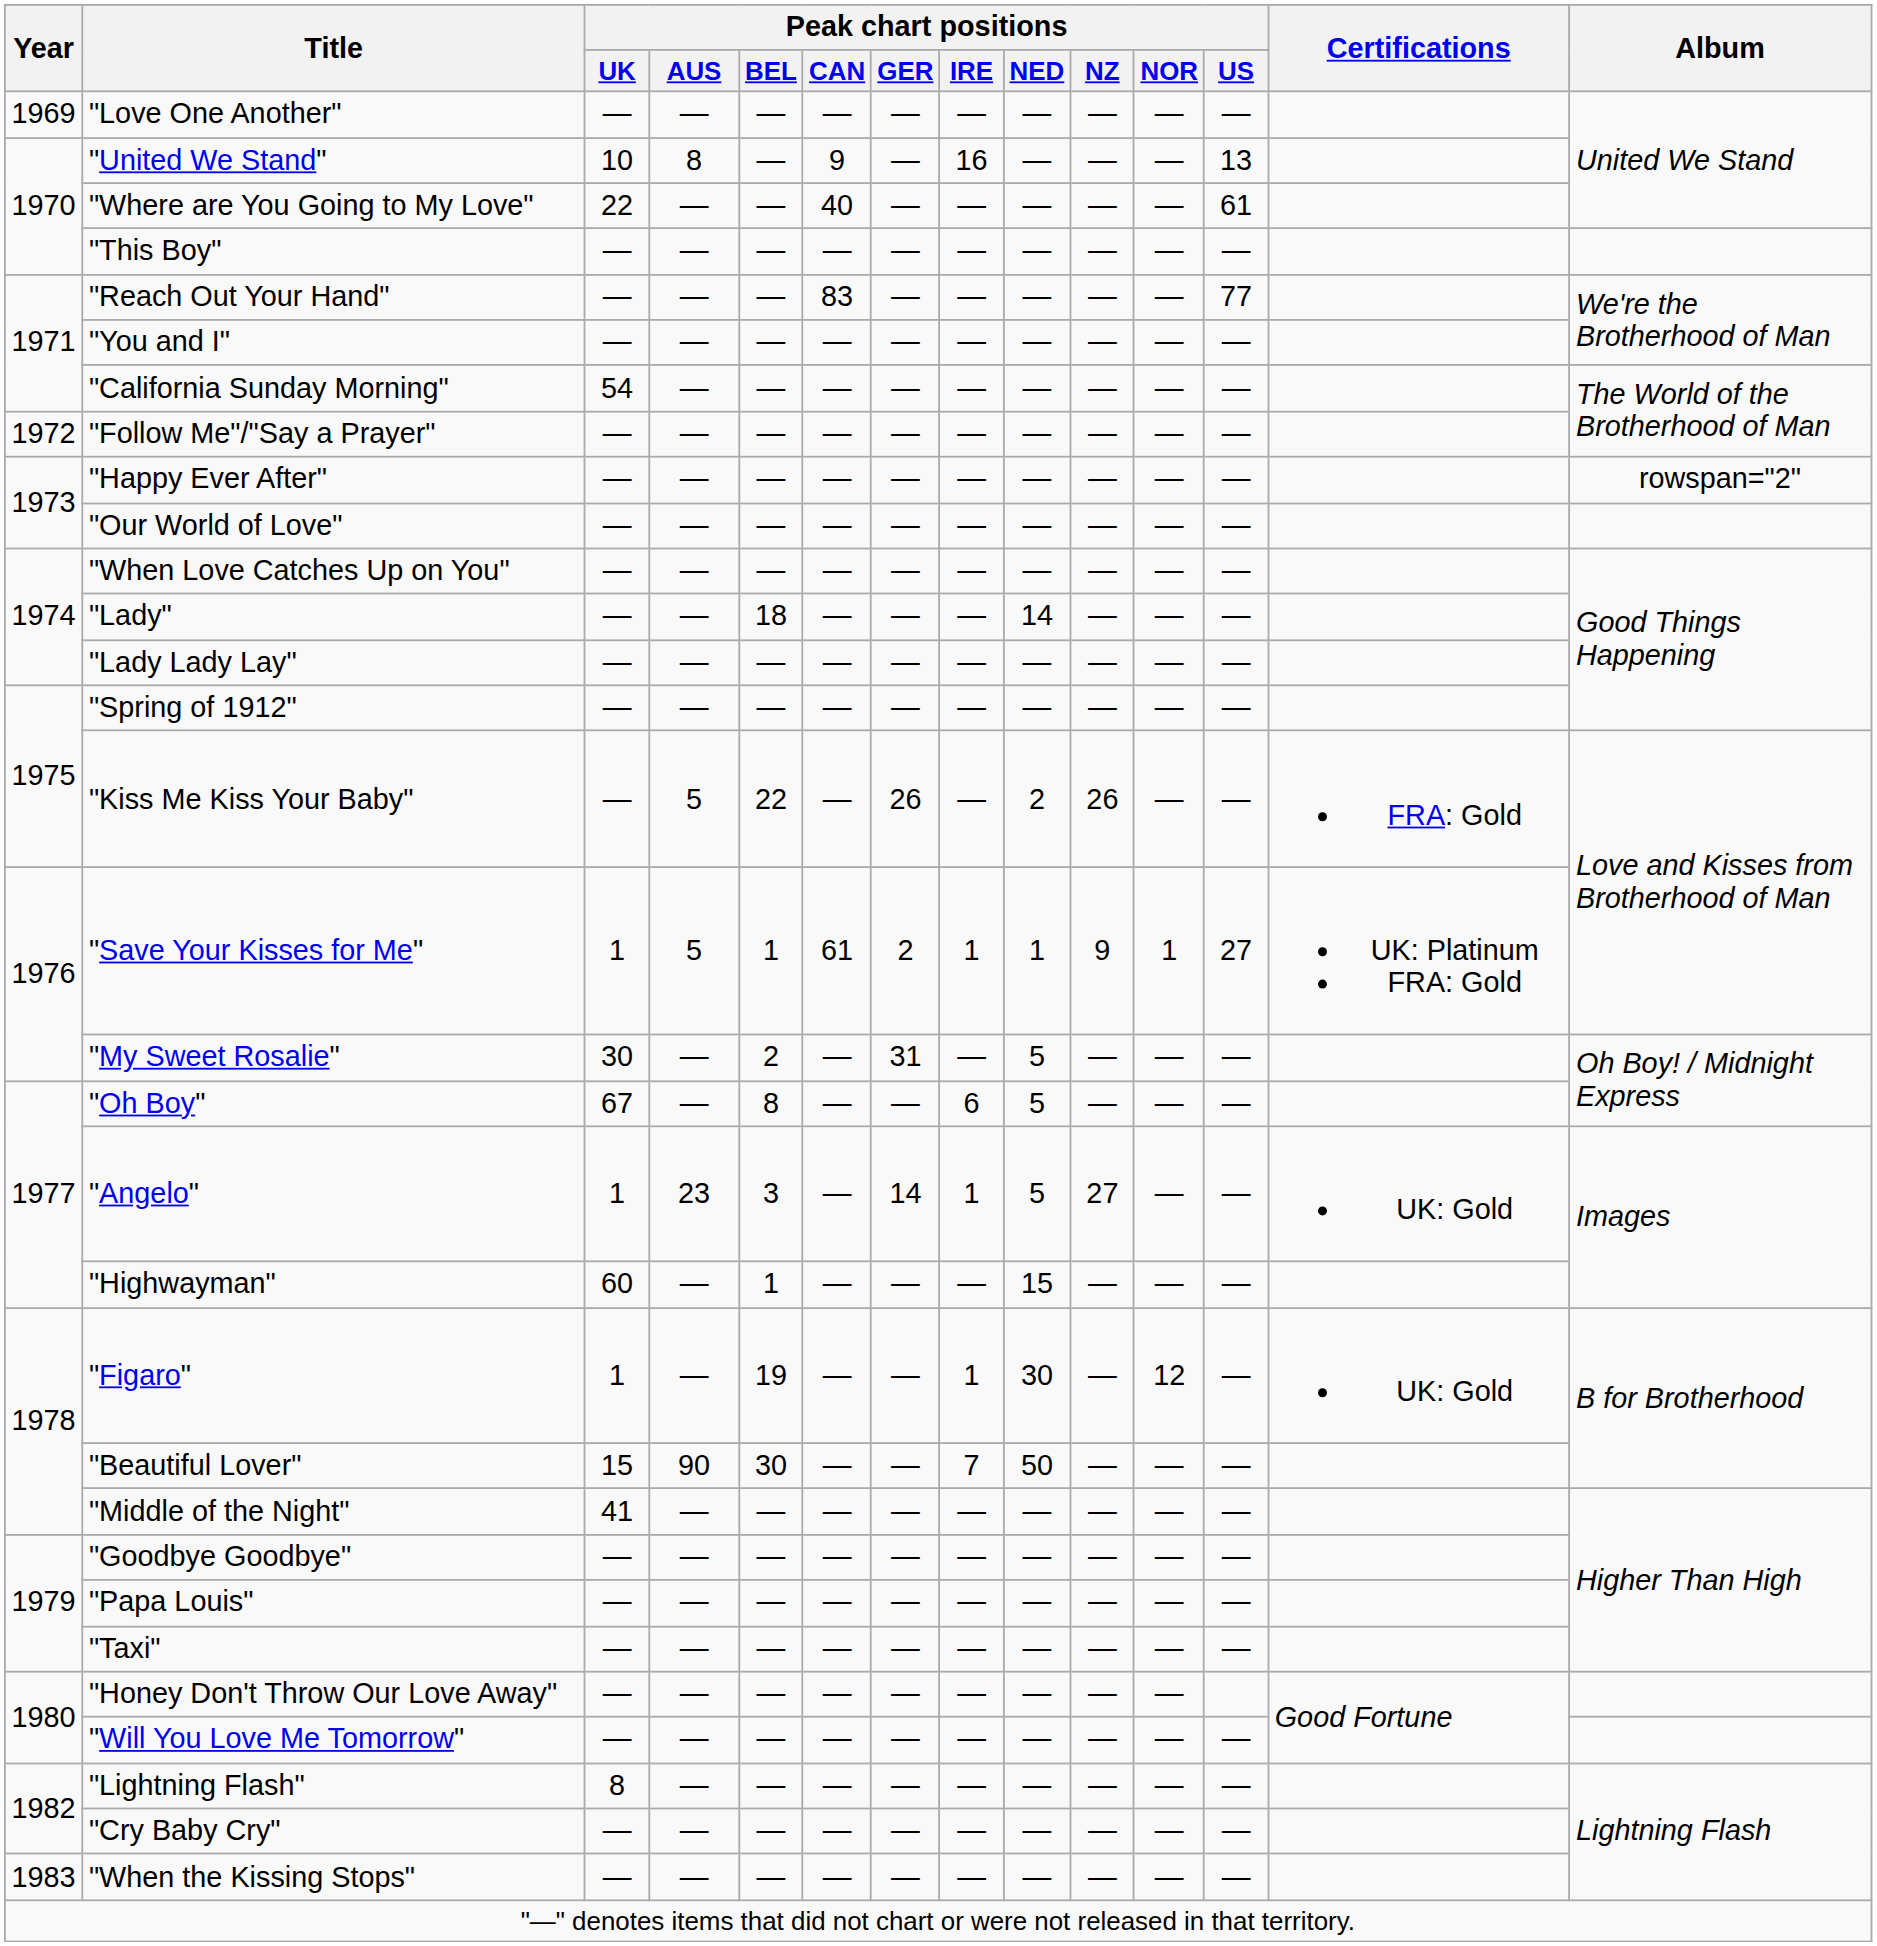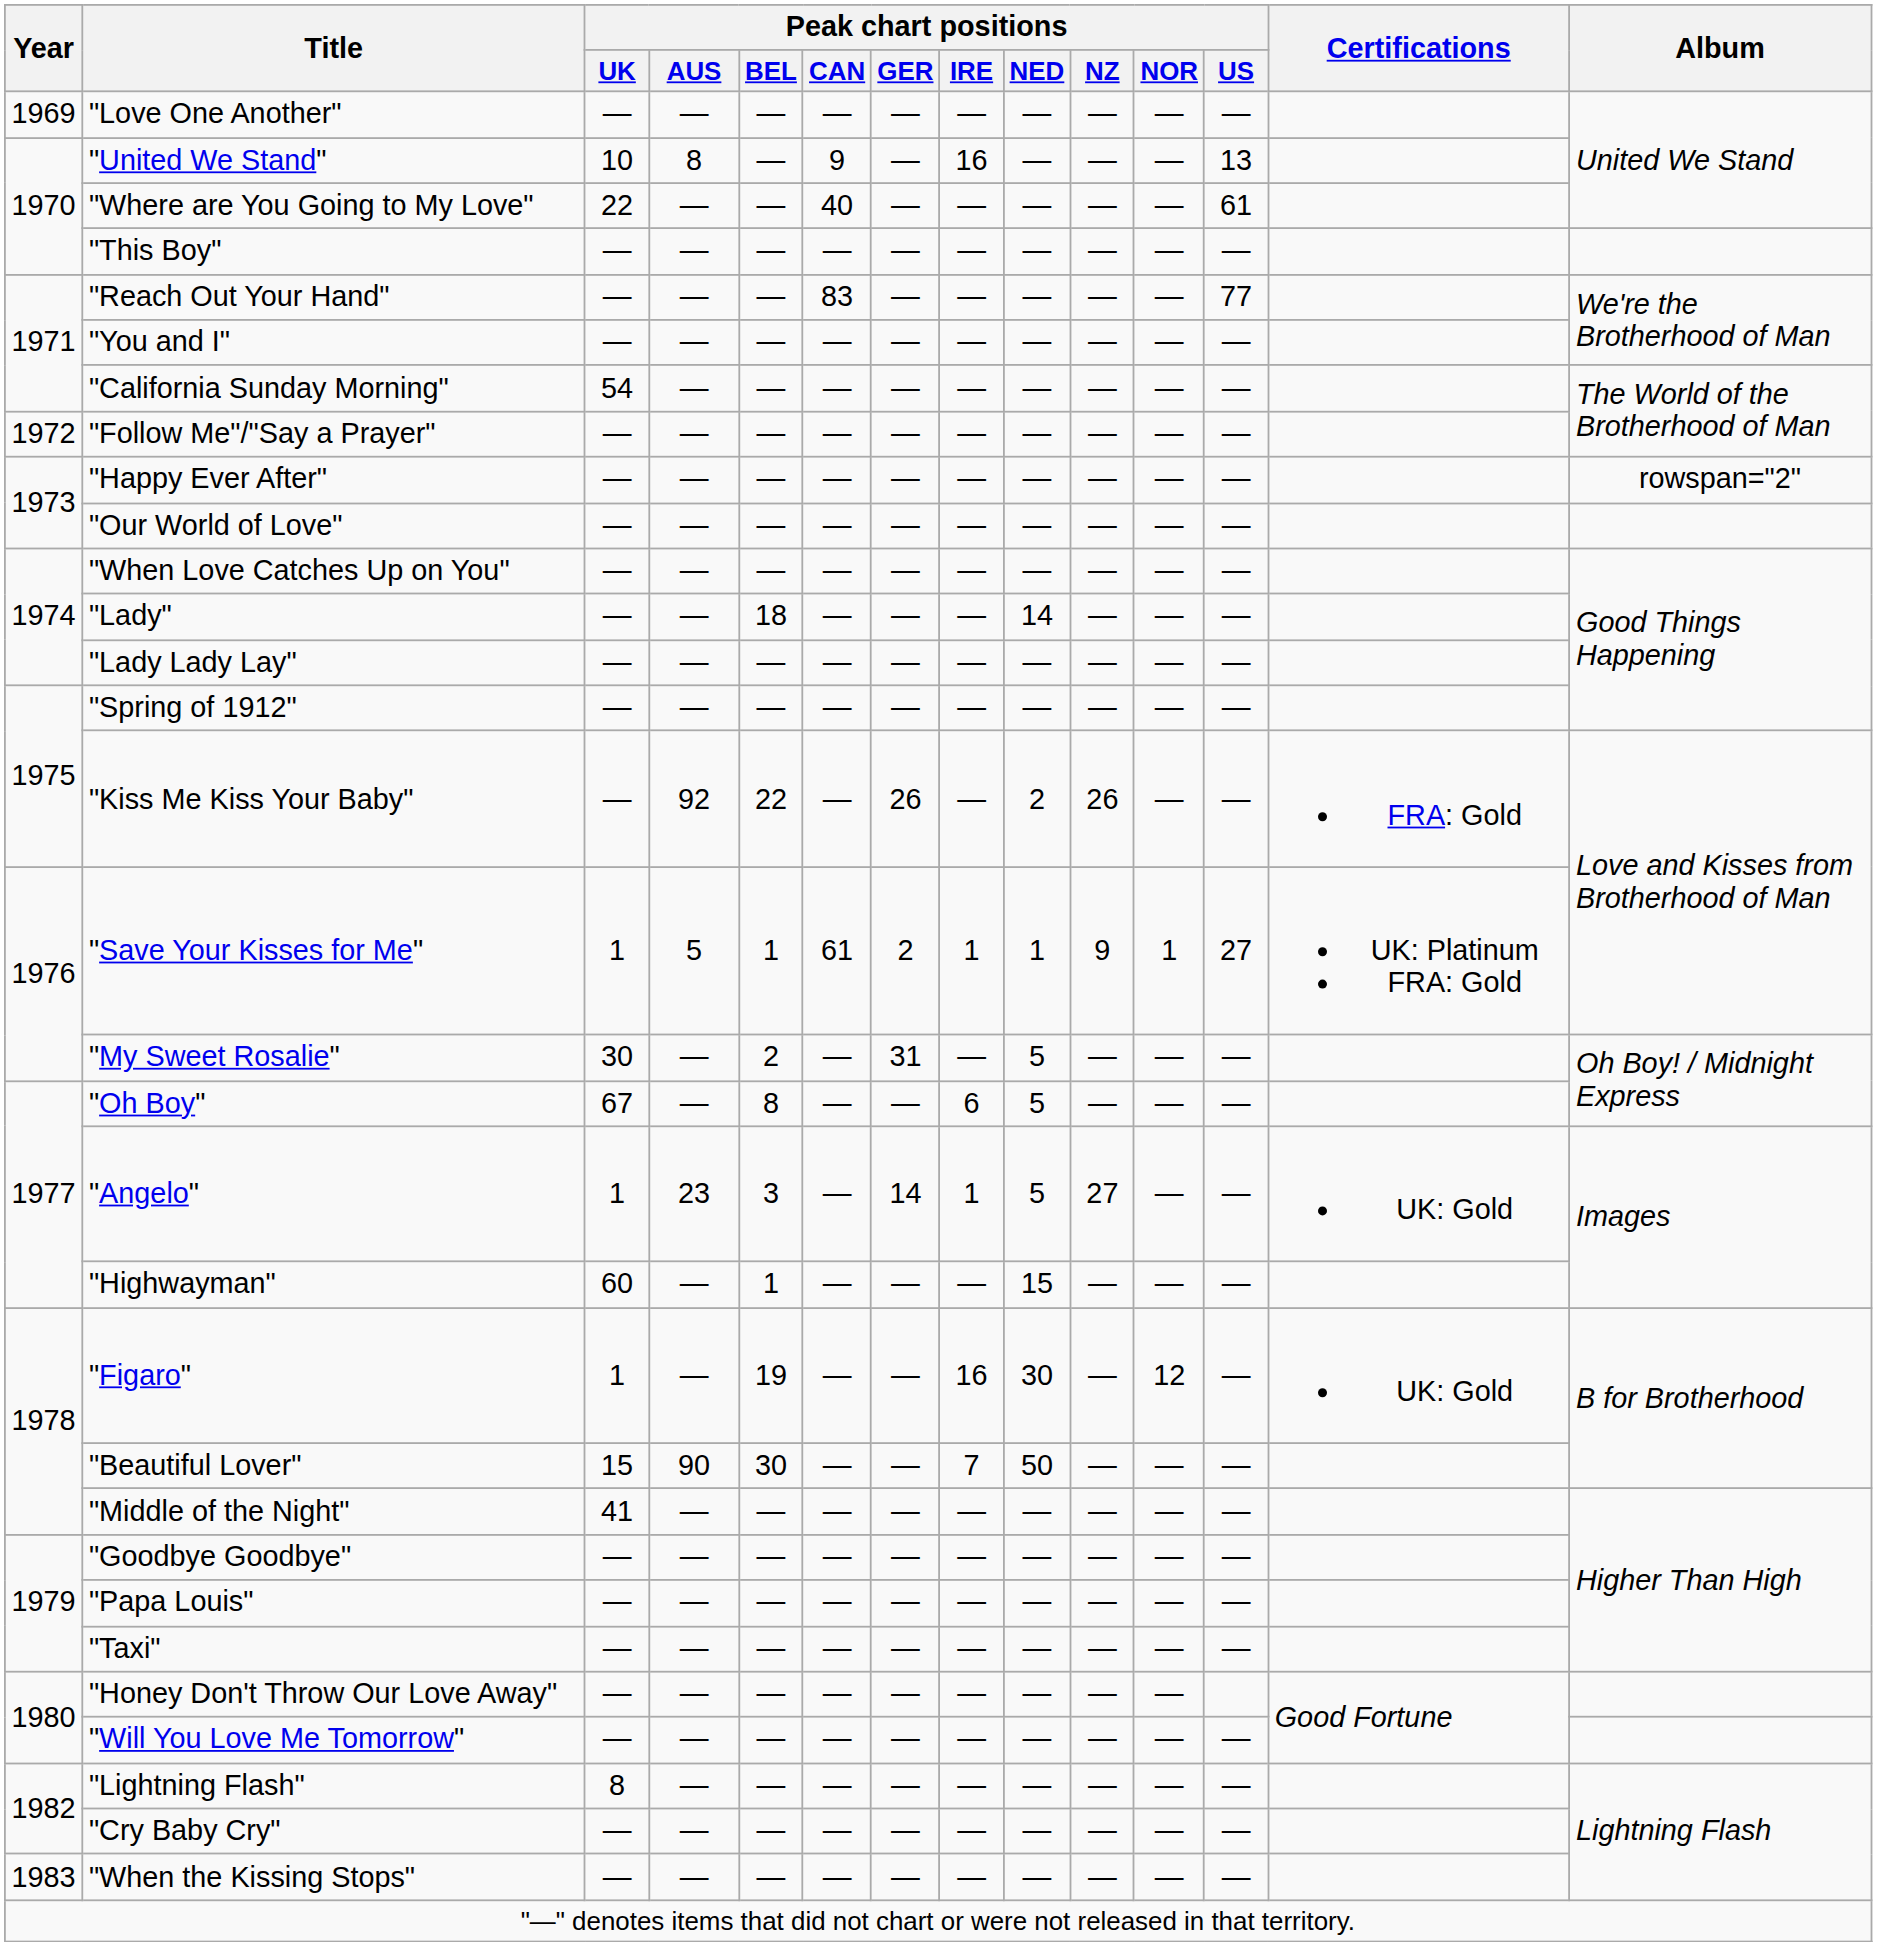(694, 798) 5 -> (694, 798) 92
(972, 1374) 1 -> (972, 1374) 16
